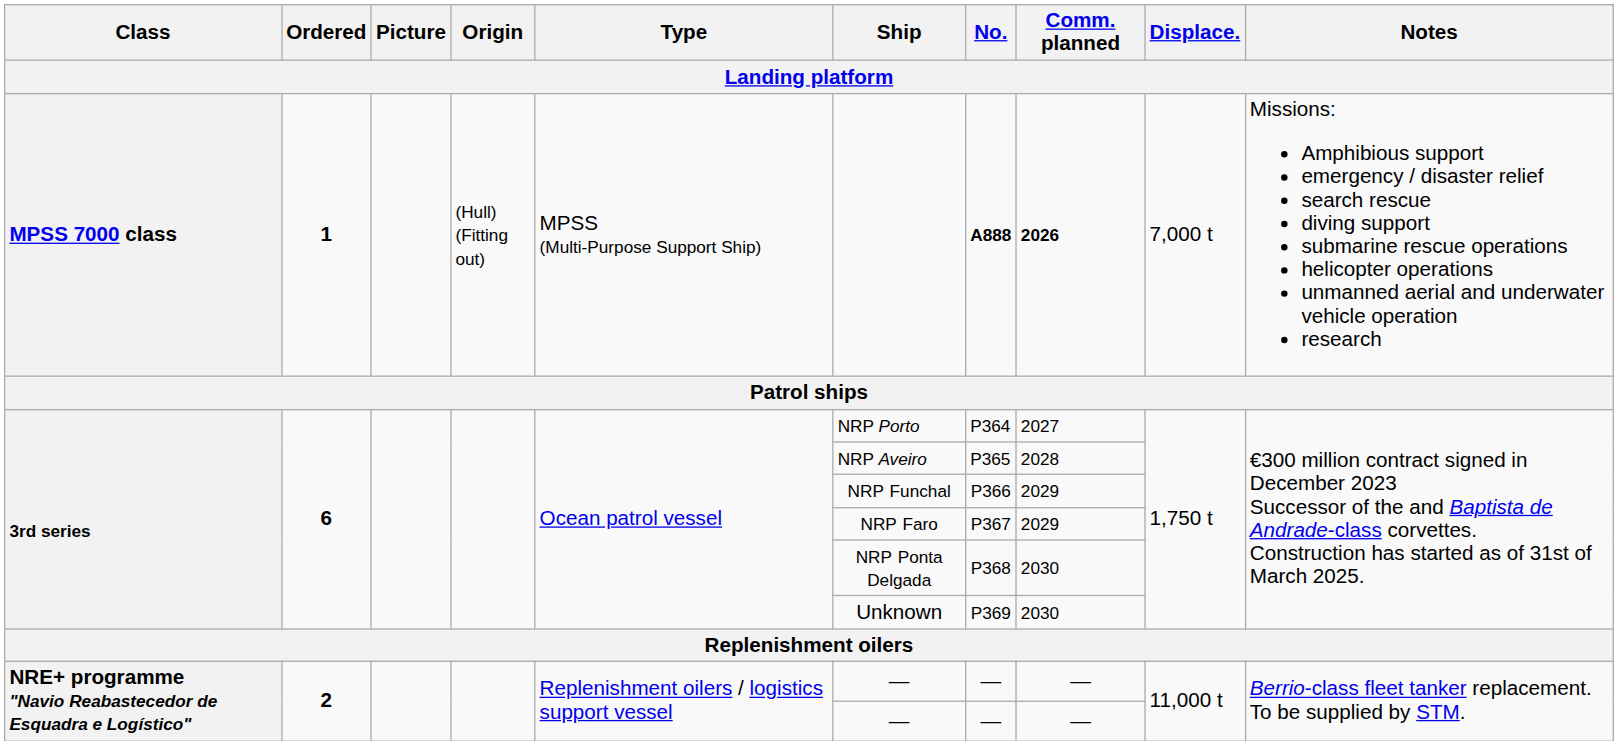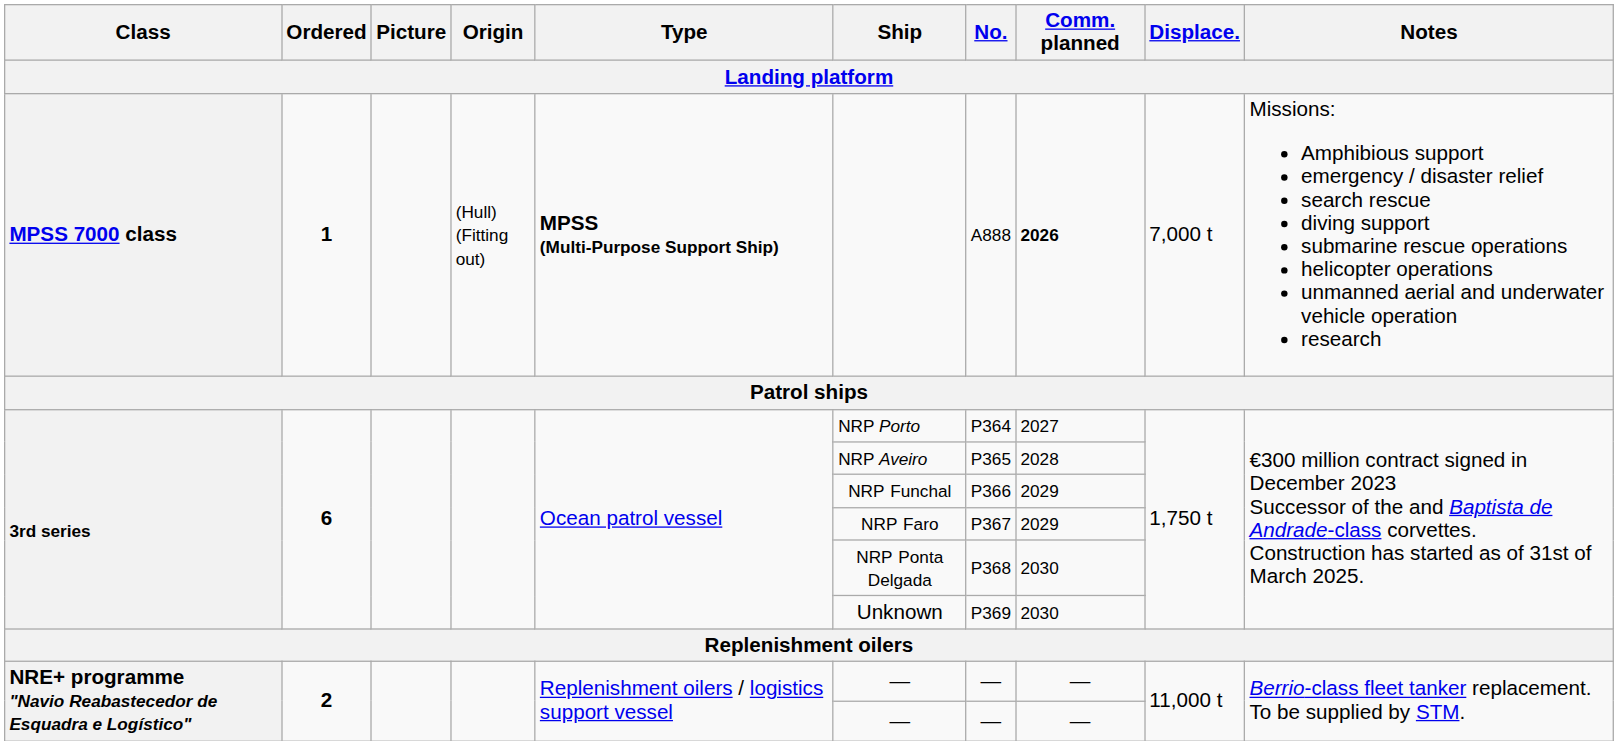(650, 234) normal -> (659, 234) bold
(991, 234) bold -> (991, 235) normal
